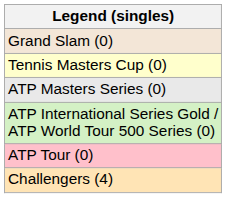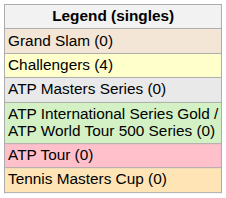(87, 65) Tennis Masters Cup (0) -> (61, 65) Challengers (4)
(61, 180) Challengers (4) -> (87, 180) Tennis Masters Cup (0)
